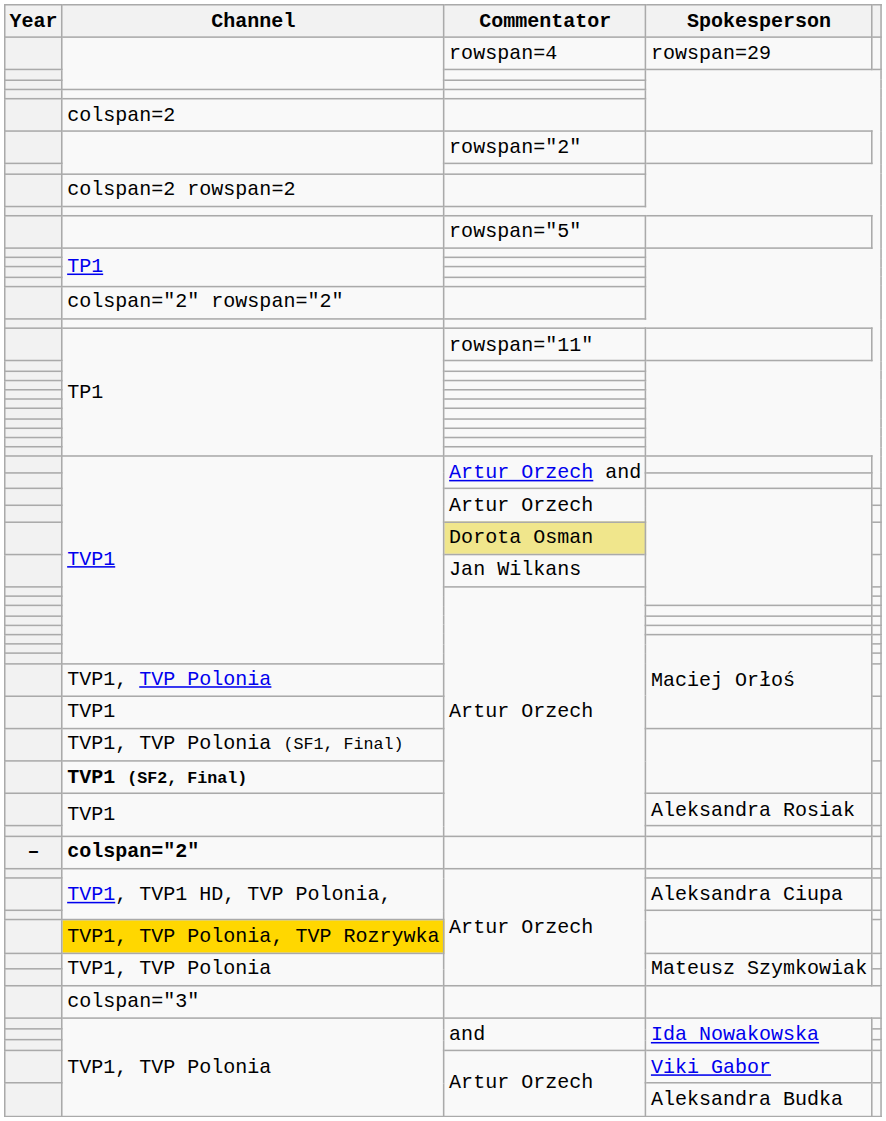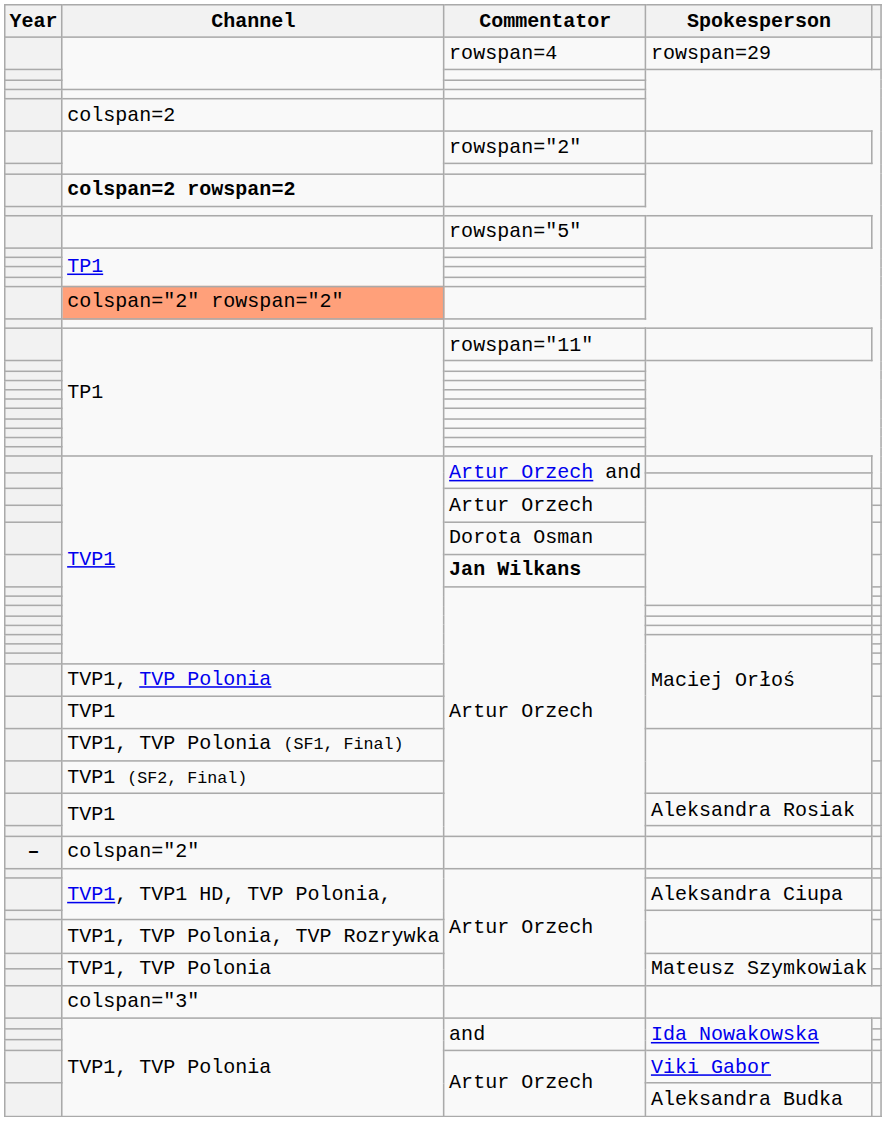(181, 190) normal -> (181, 190) bold
(205, 303) no background -> (205, 303) lightsalmon background
(521, 538) khaki background -> (521, 538) no background
(515, 571) normal -> (515, 571) bold
(157, 777) bold -> (157, 777) normal
(133, 852) bold -> (133, 852) normal
(253, 936) gold background -> (253, 936) no background
